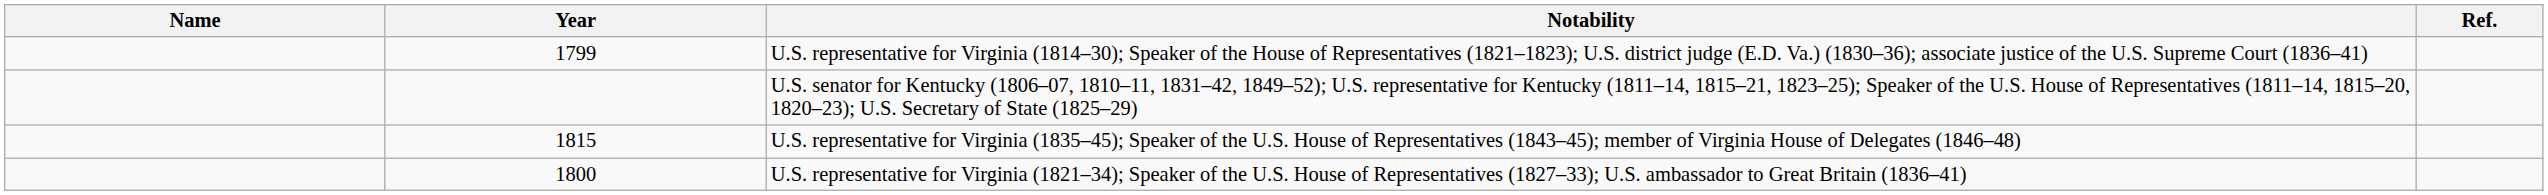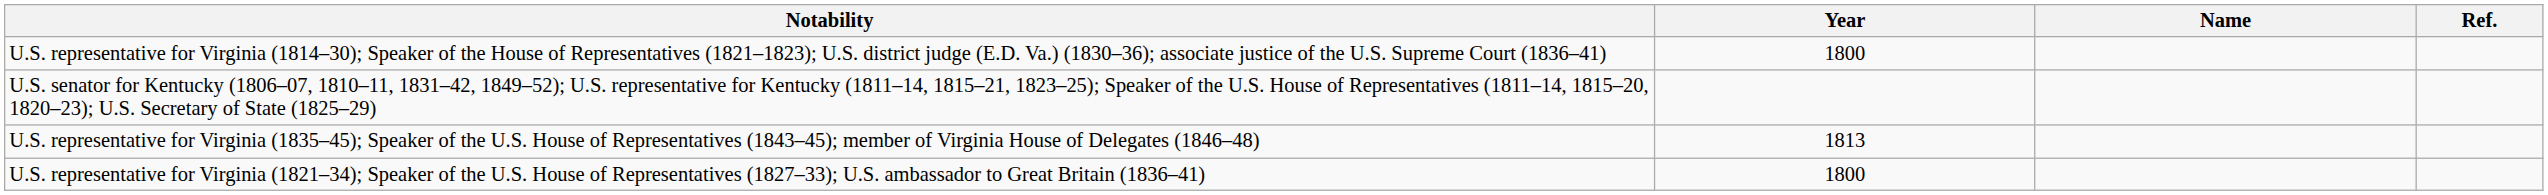columns swapped: (195, 20) <-> (1591, 20)
(576, 53) 1799 -> (1845, 53) 1800
(576, 141) 1815 -> (1845, 141) 1813
